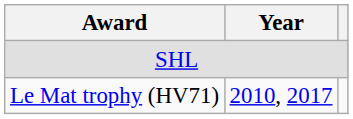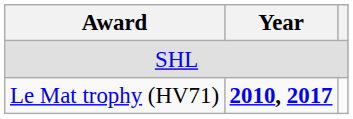(281, 95) normal -> (281, 95) bold
